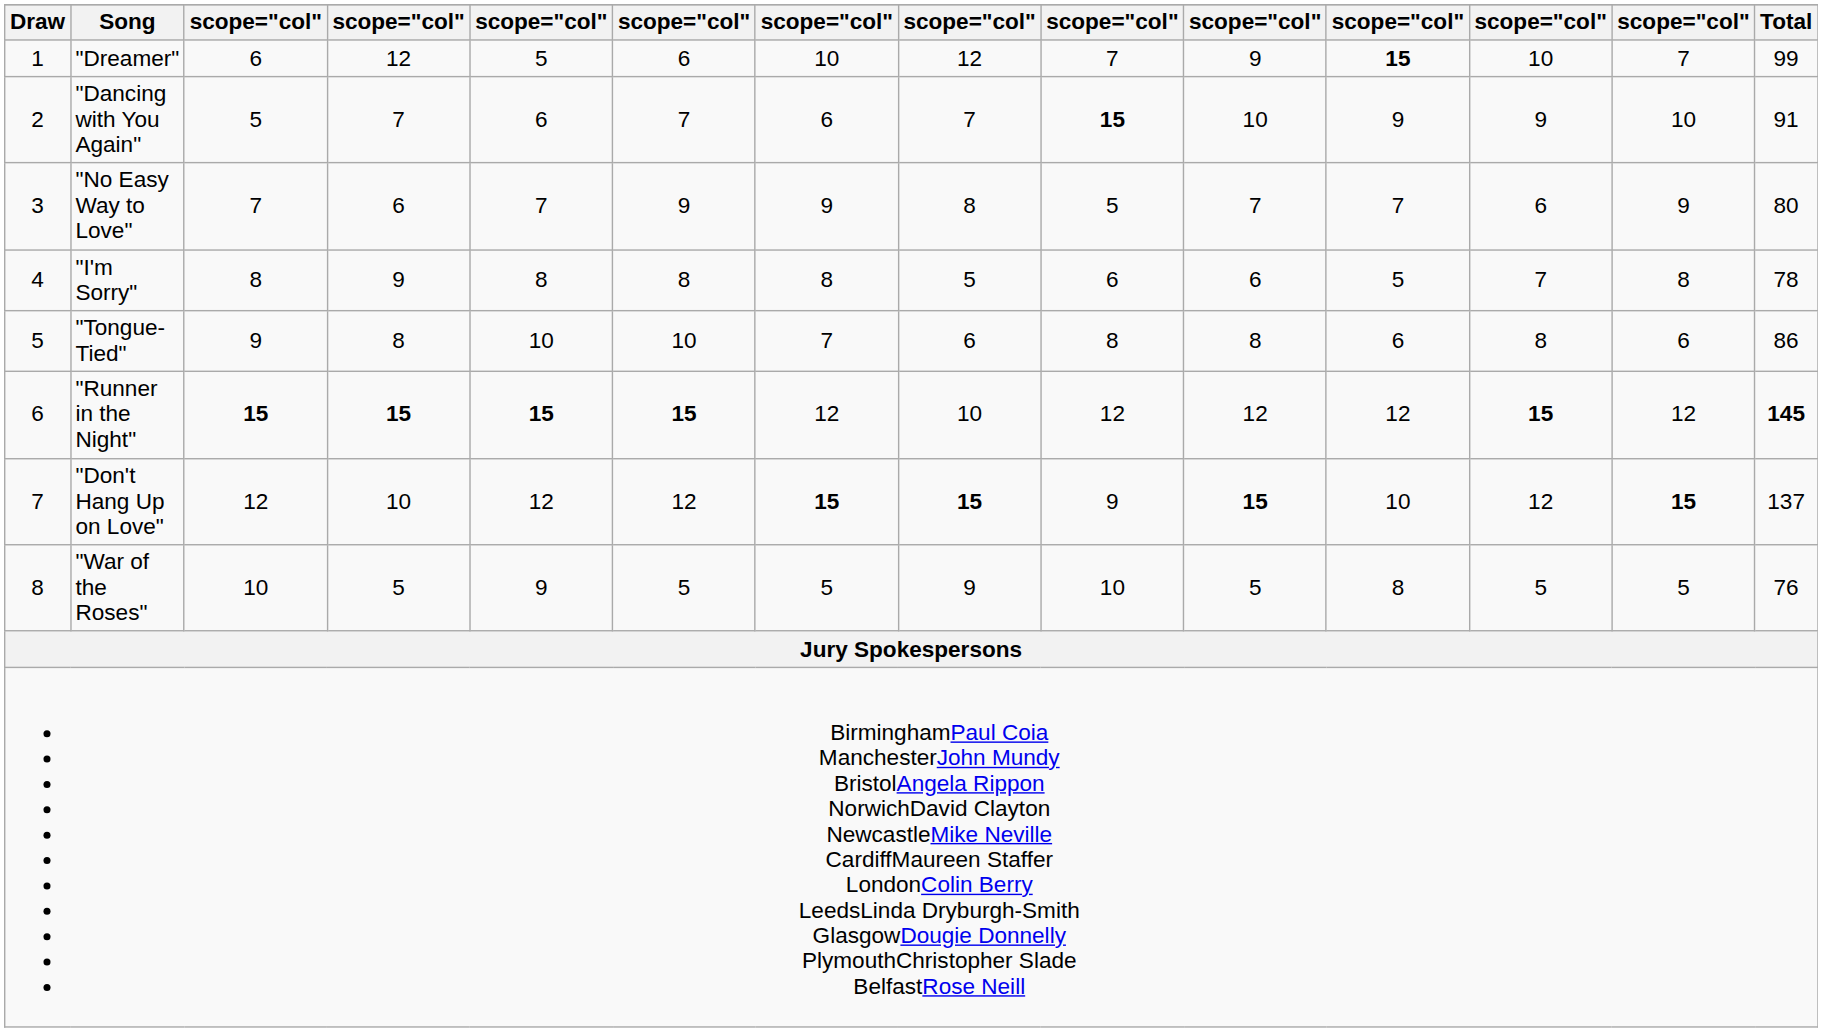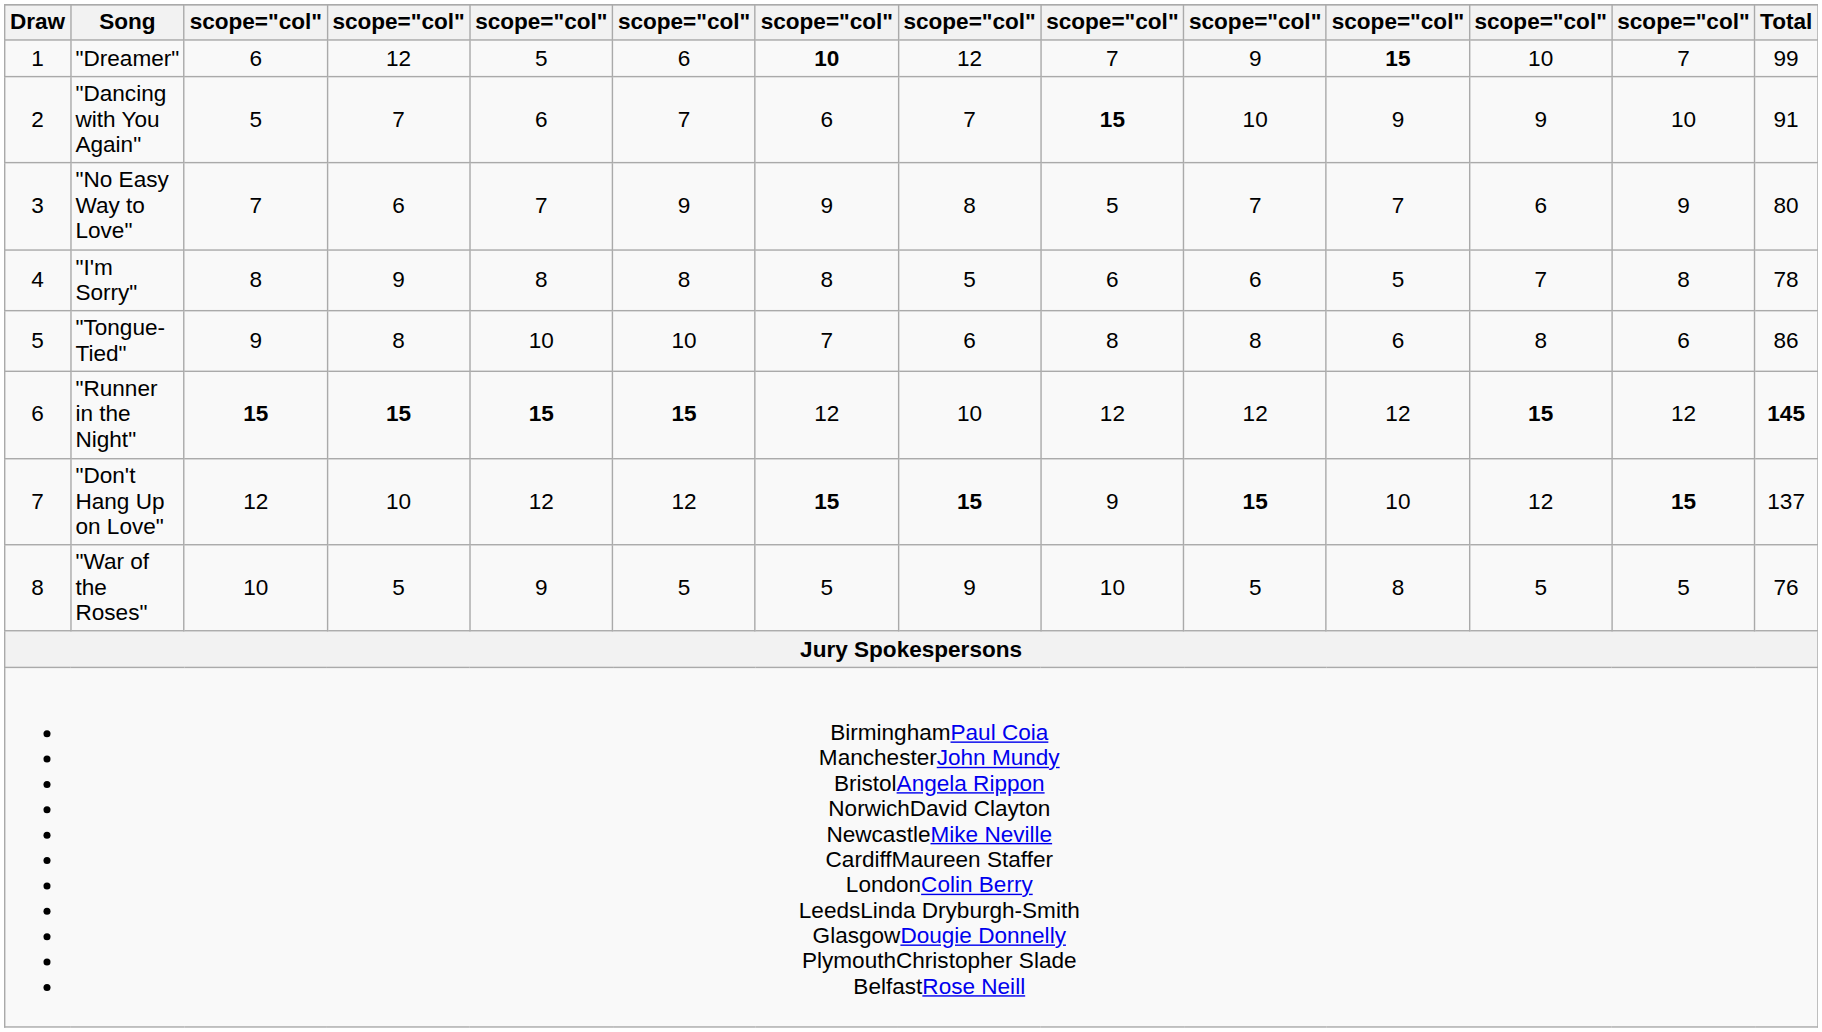(827, 58) normal -> (827, 58) bold
